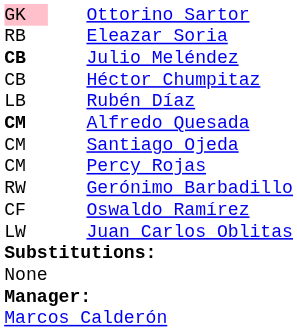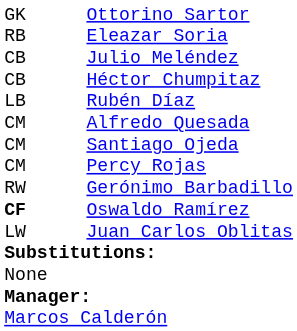(15, 15) pink background -> (15, 15) no background
(15, 58) bold -> (15, 58) normal
(15, 123) bold -> (15, 123) normal
(15, 210) normal -> (15, 210) bold
